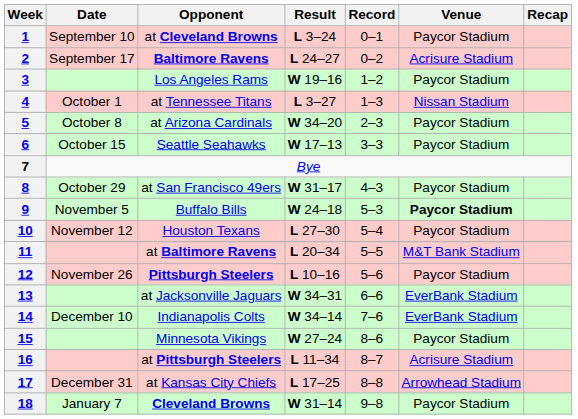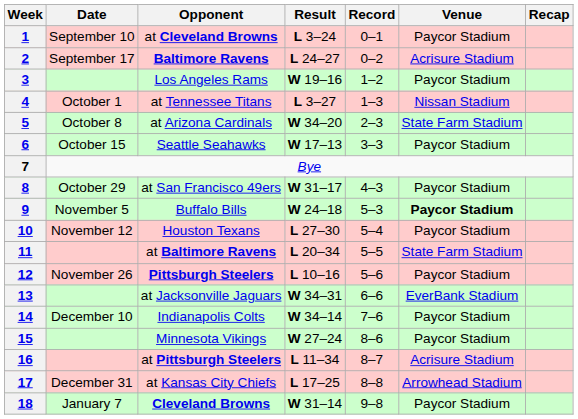(461, 123) Paycor Stadium -> (462, 123) State Farm Stadium
(461, 252) M&T Bank Stadium -> (462, 252) State Farm Stadium
(461, 317) EverBank Stadium -> (462, 317) Paycor Stadium
